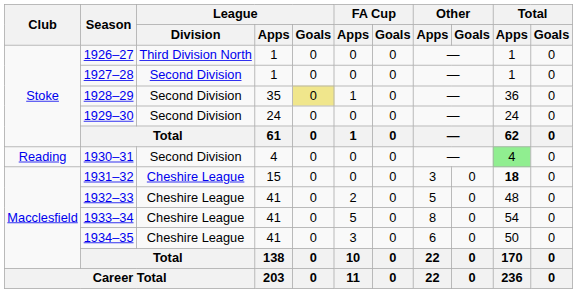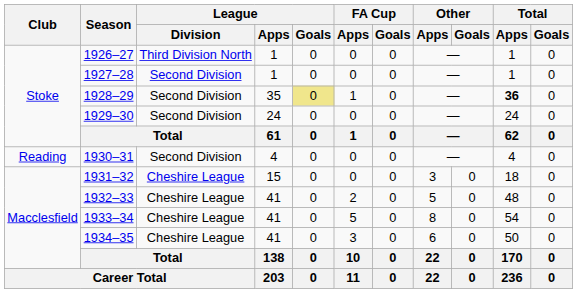(512, 95) normal -> (512, 95) bold
(512, 156) lightgreen background -> (512, 156) no background
(512, 177) bold -> (512, 177) normal
